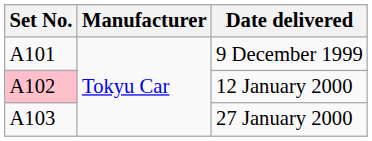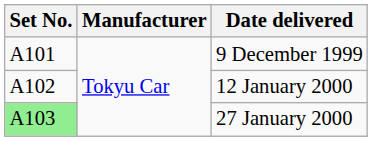(32, 86) pink background -> (32, 86) no background
(32, 119) no background -> (32, 119) lightgreen background
